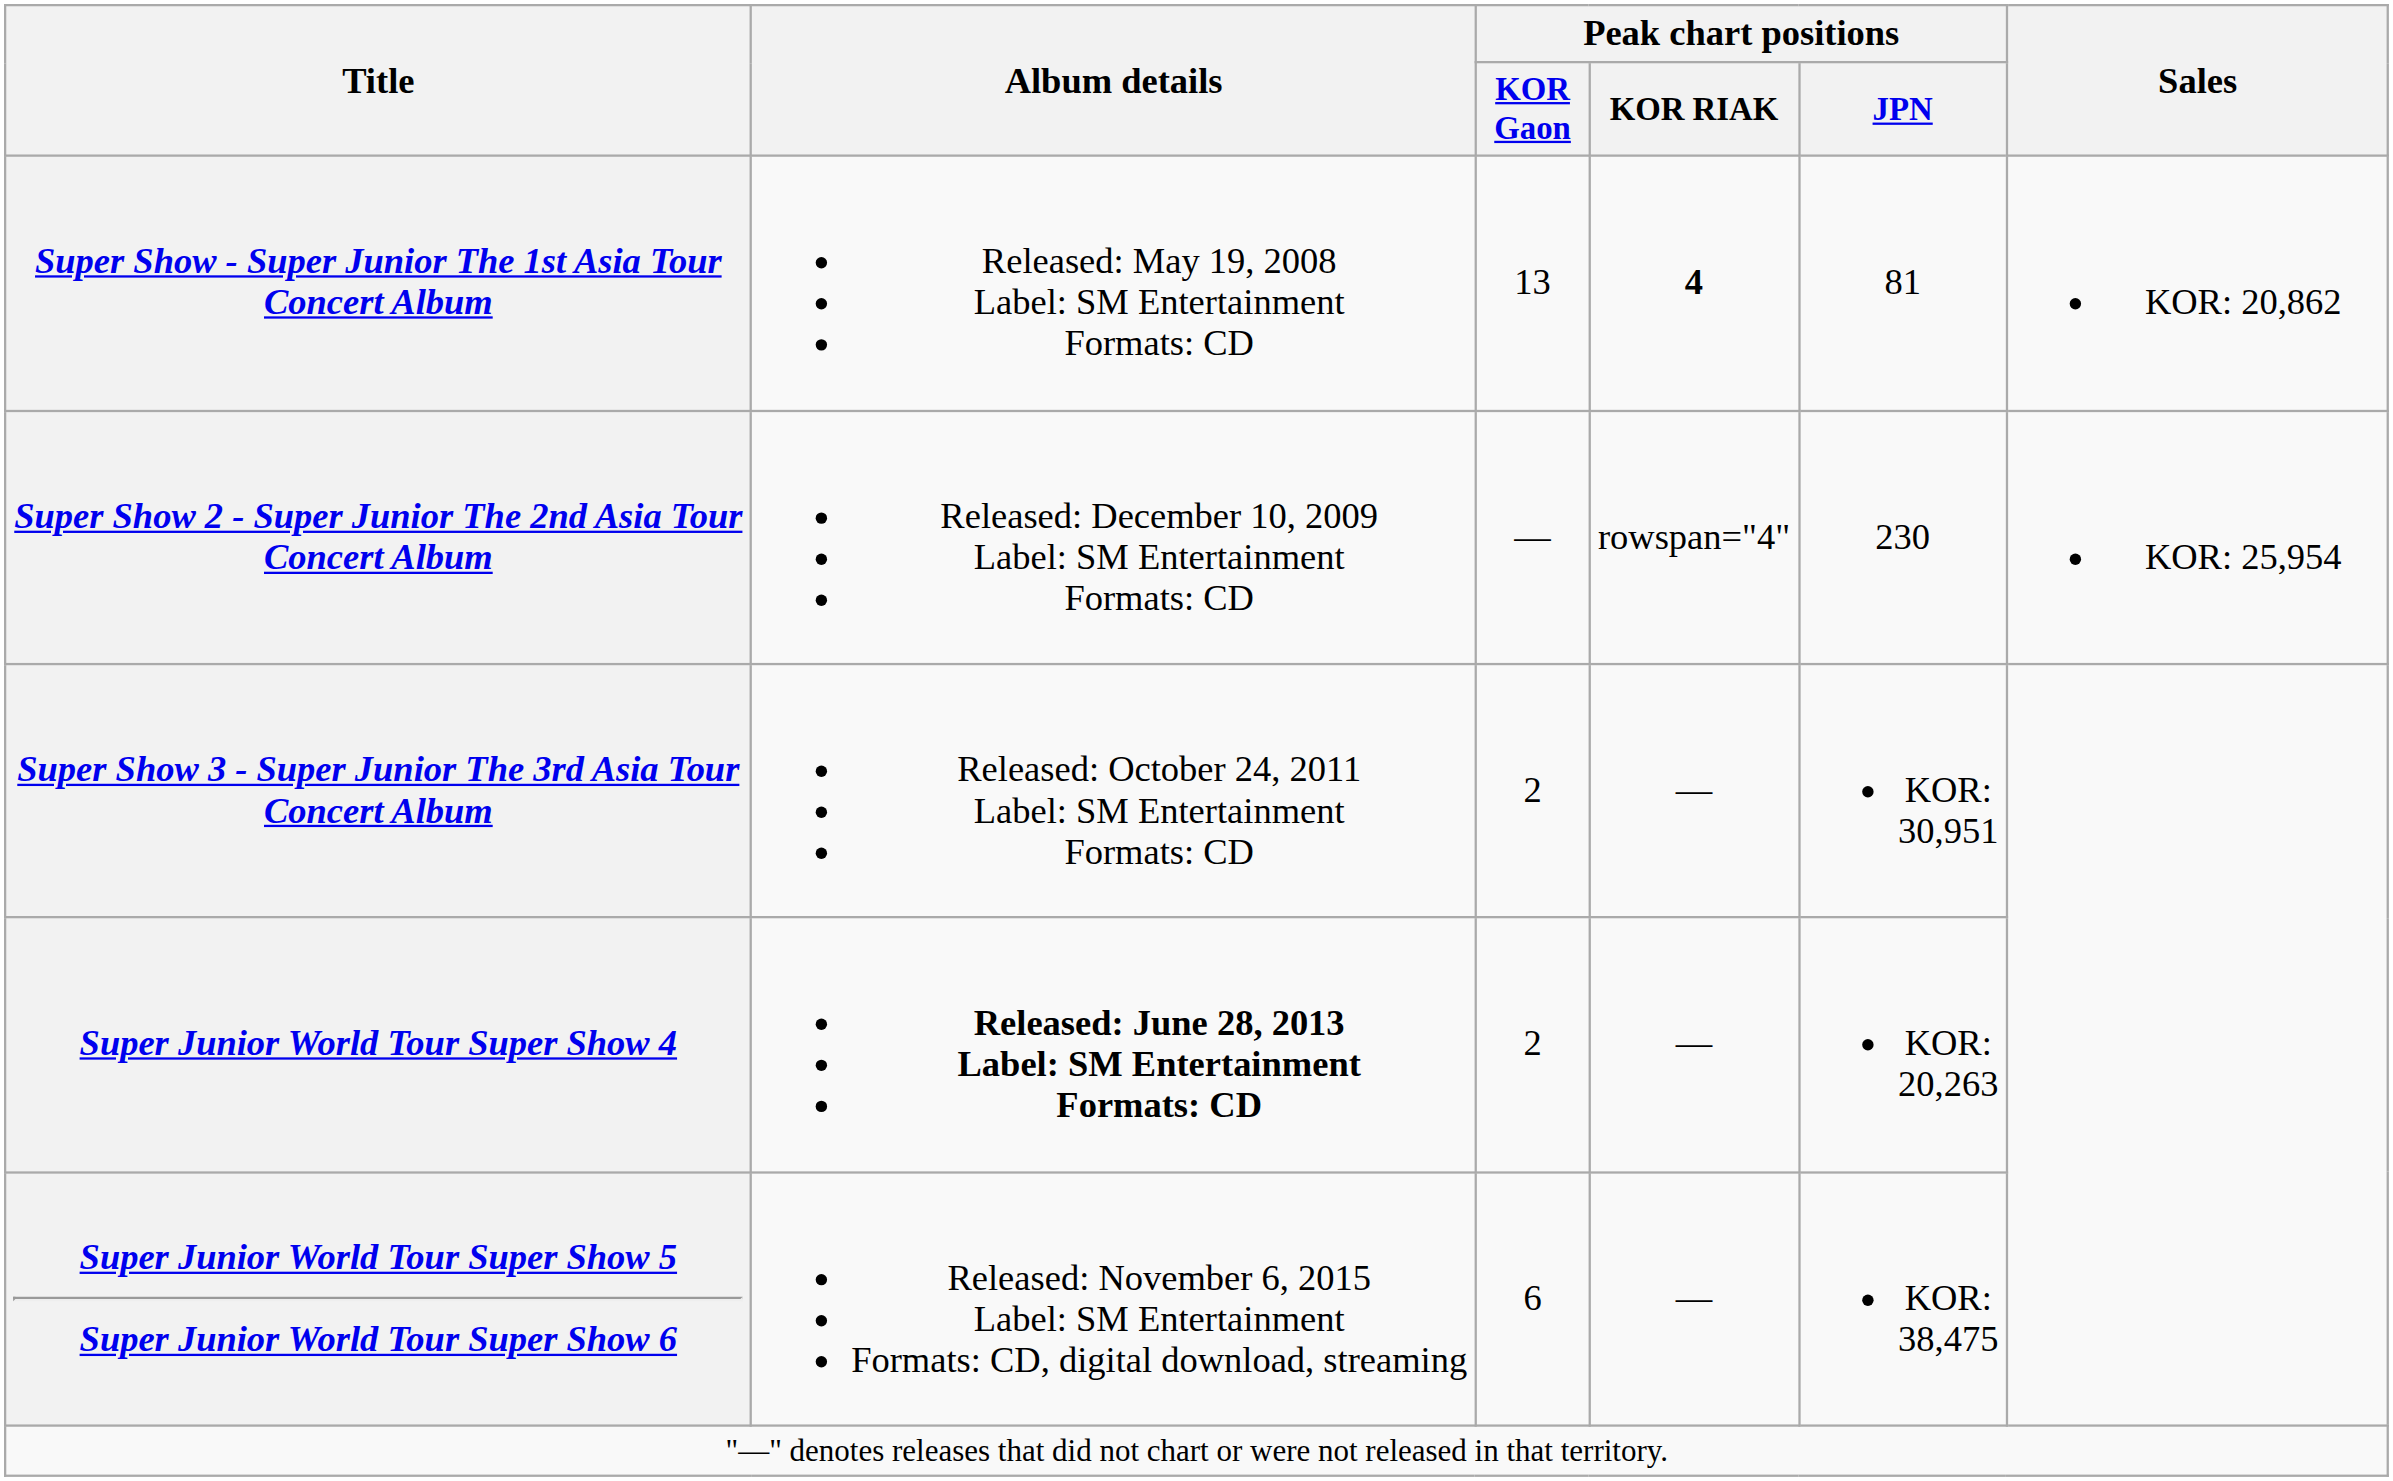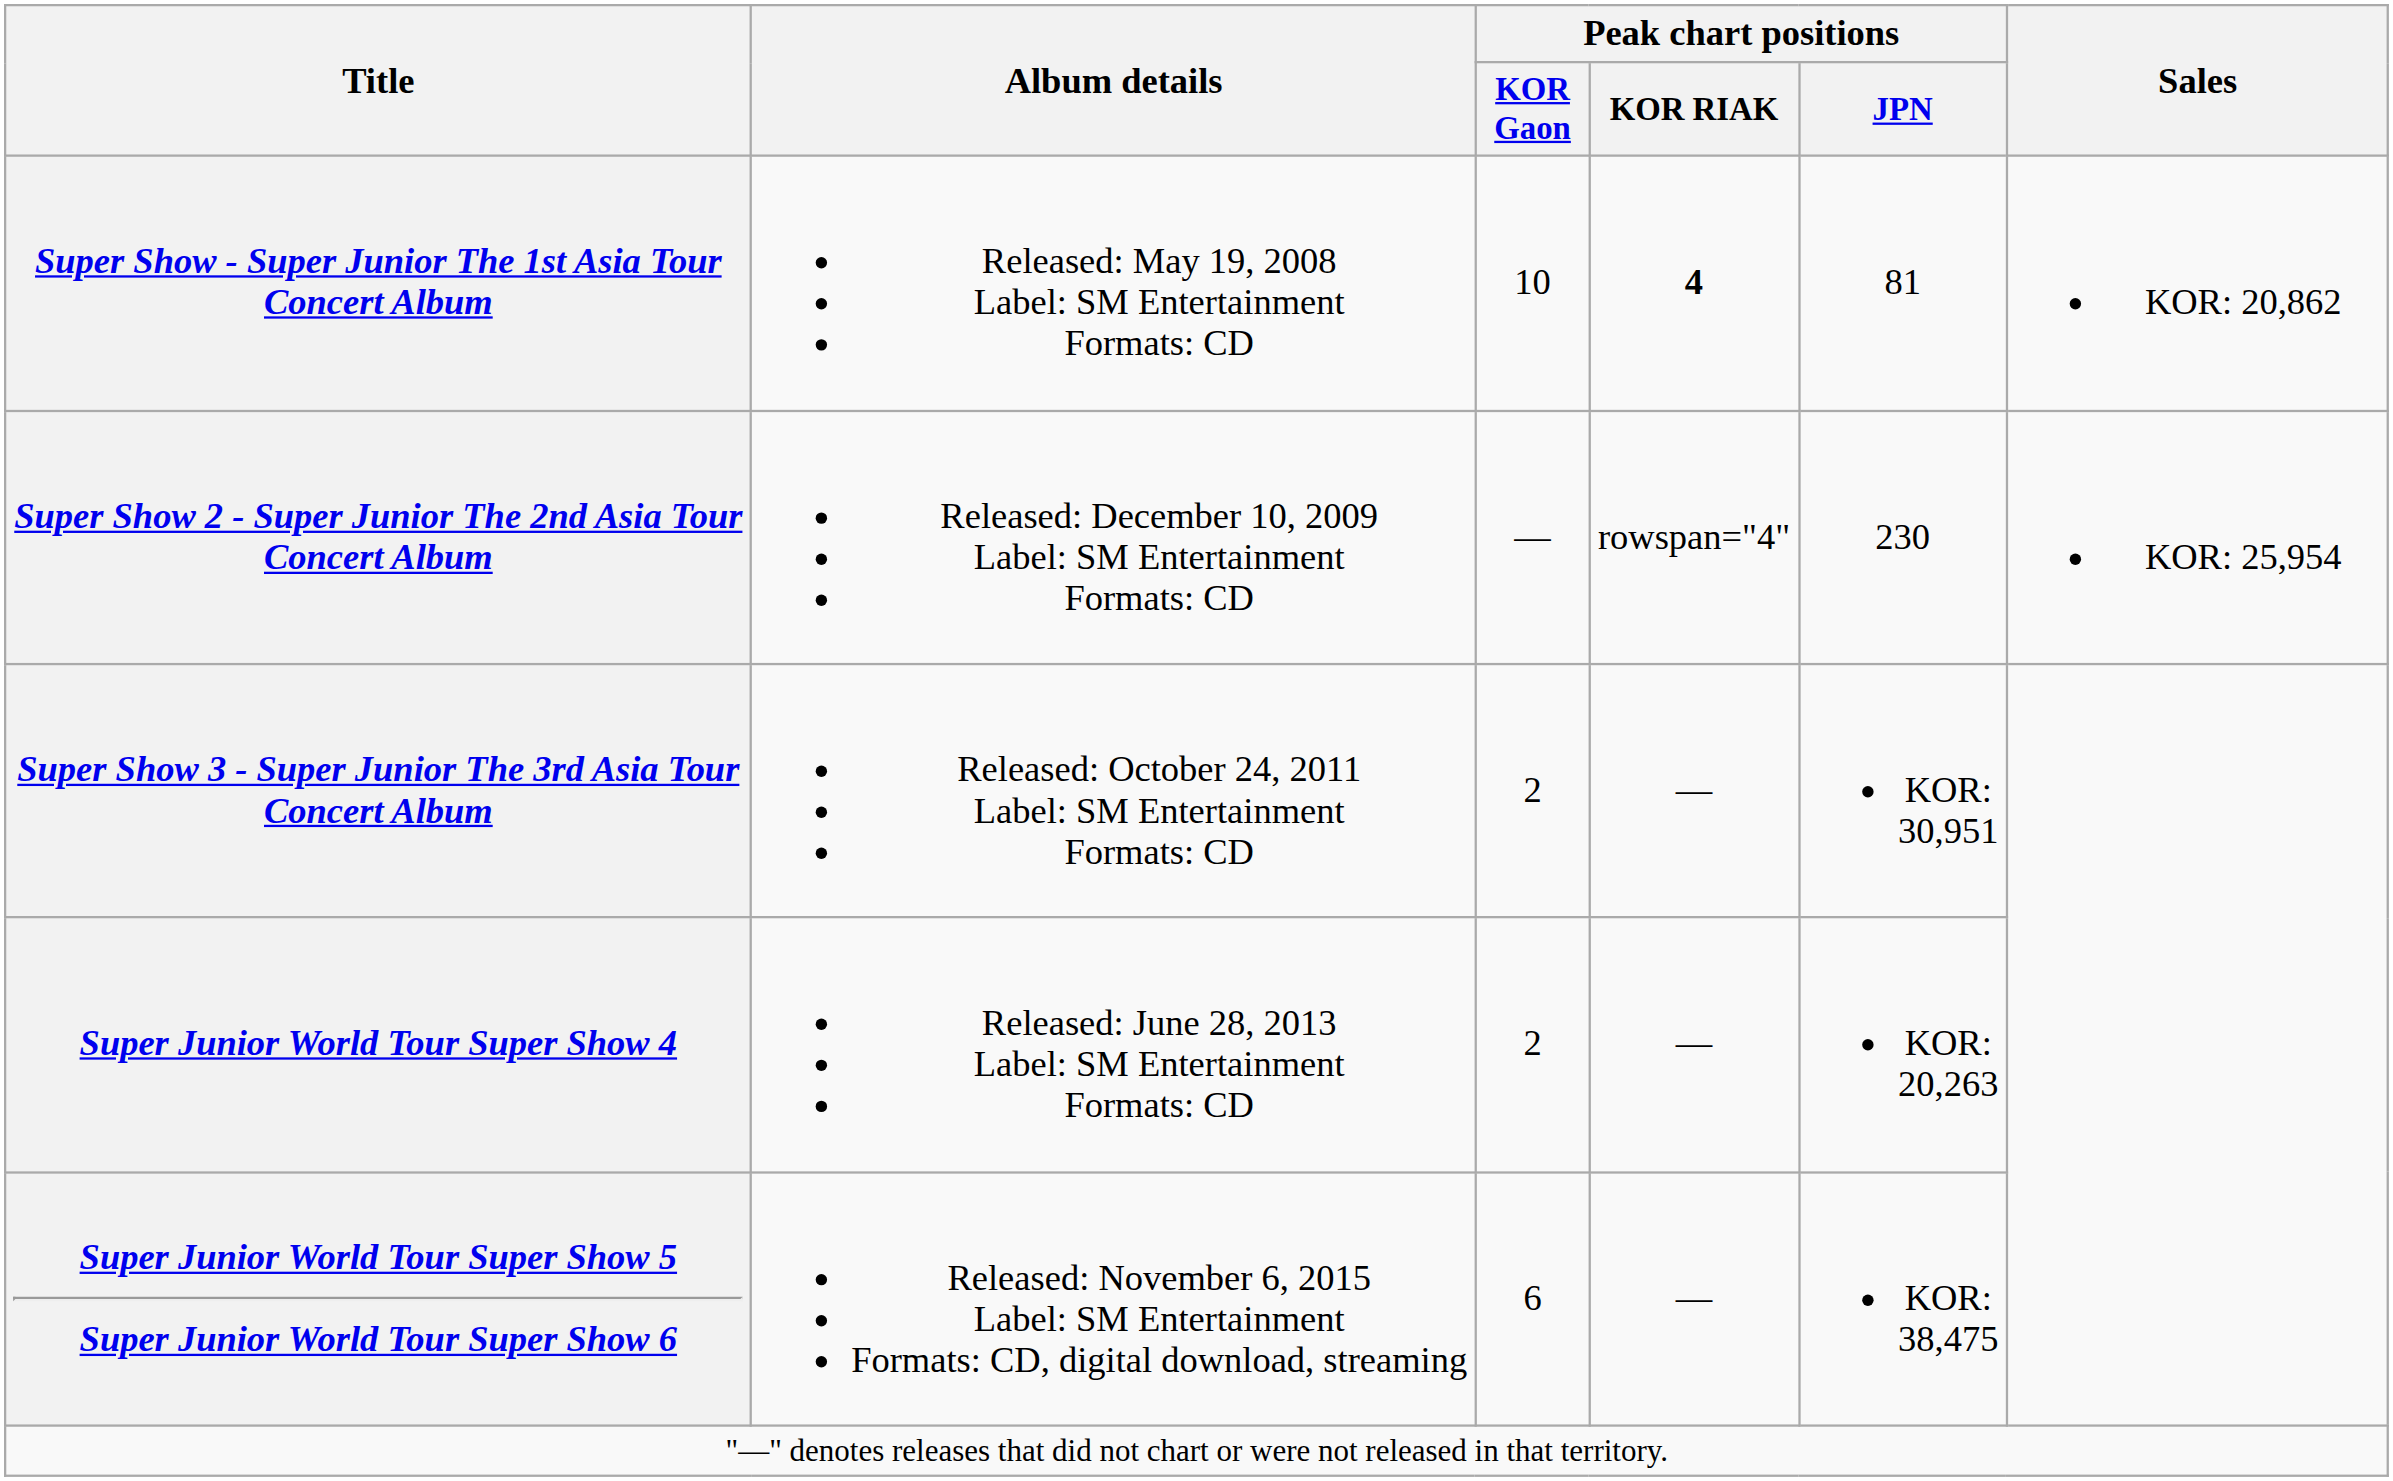(1533, 282) 13 -> (1533, 282) 10
(1114, 1065) bold -> (1114, 1065) normal
